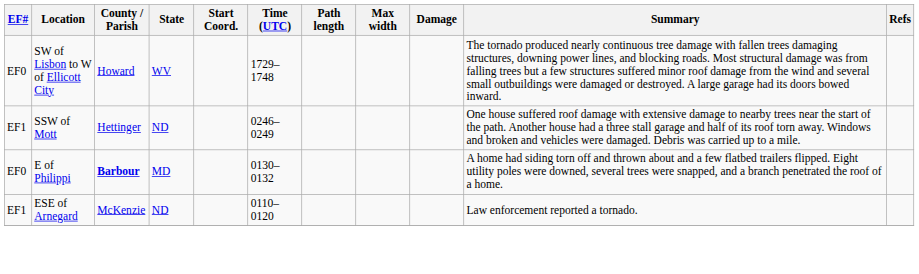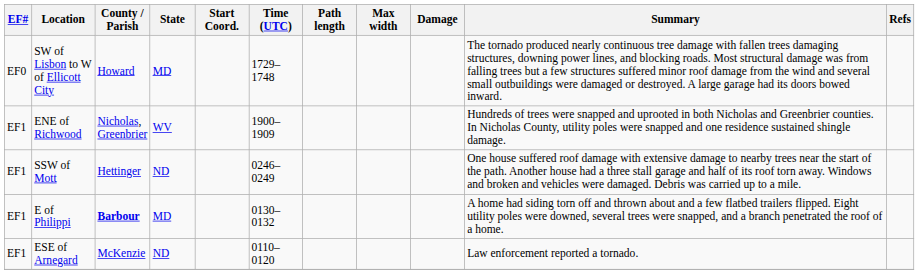(161, 70) WV -> (162, 70) MD
+ row: (58, 127)
(17, 172) EF0 -> (17, 216) EF1
